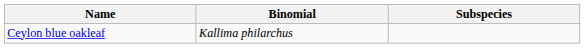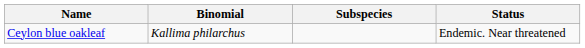+ column: (508, 14)
